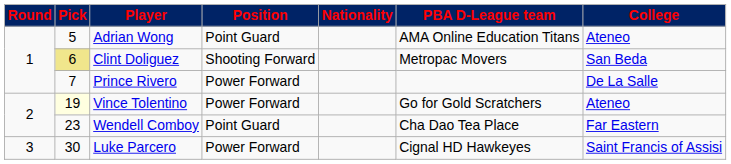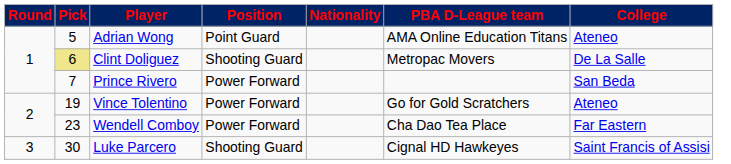(260, 59) Shooting Forward -> (254, 59) Shooting Guard
(617, 59) San Beda -> (610, 59) De La Salle
(622, 81) De La Salle -> (604, 81) San Beda
(72, 103) lightyellow background -> (72, 103) no background
(242, 125) Point Guard -> (253, 125) Power Forward
(253, 147) Power Forward -> (254, 147) Shooting Guard
